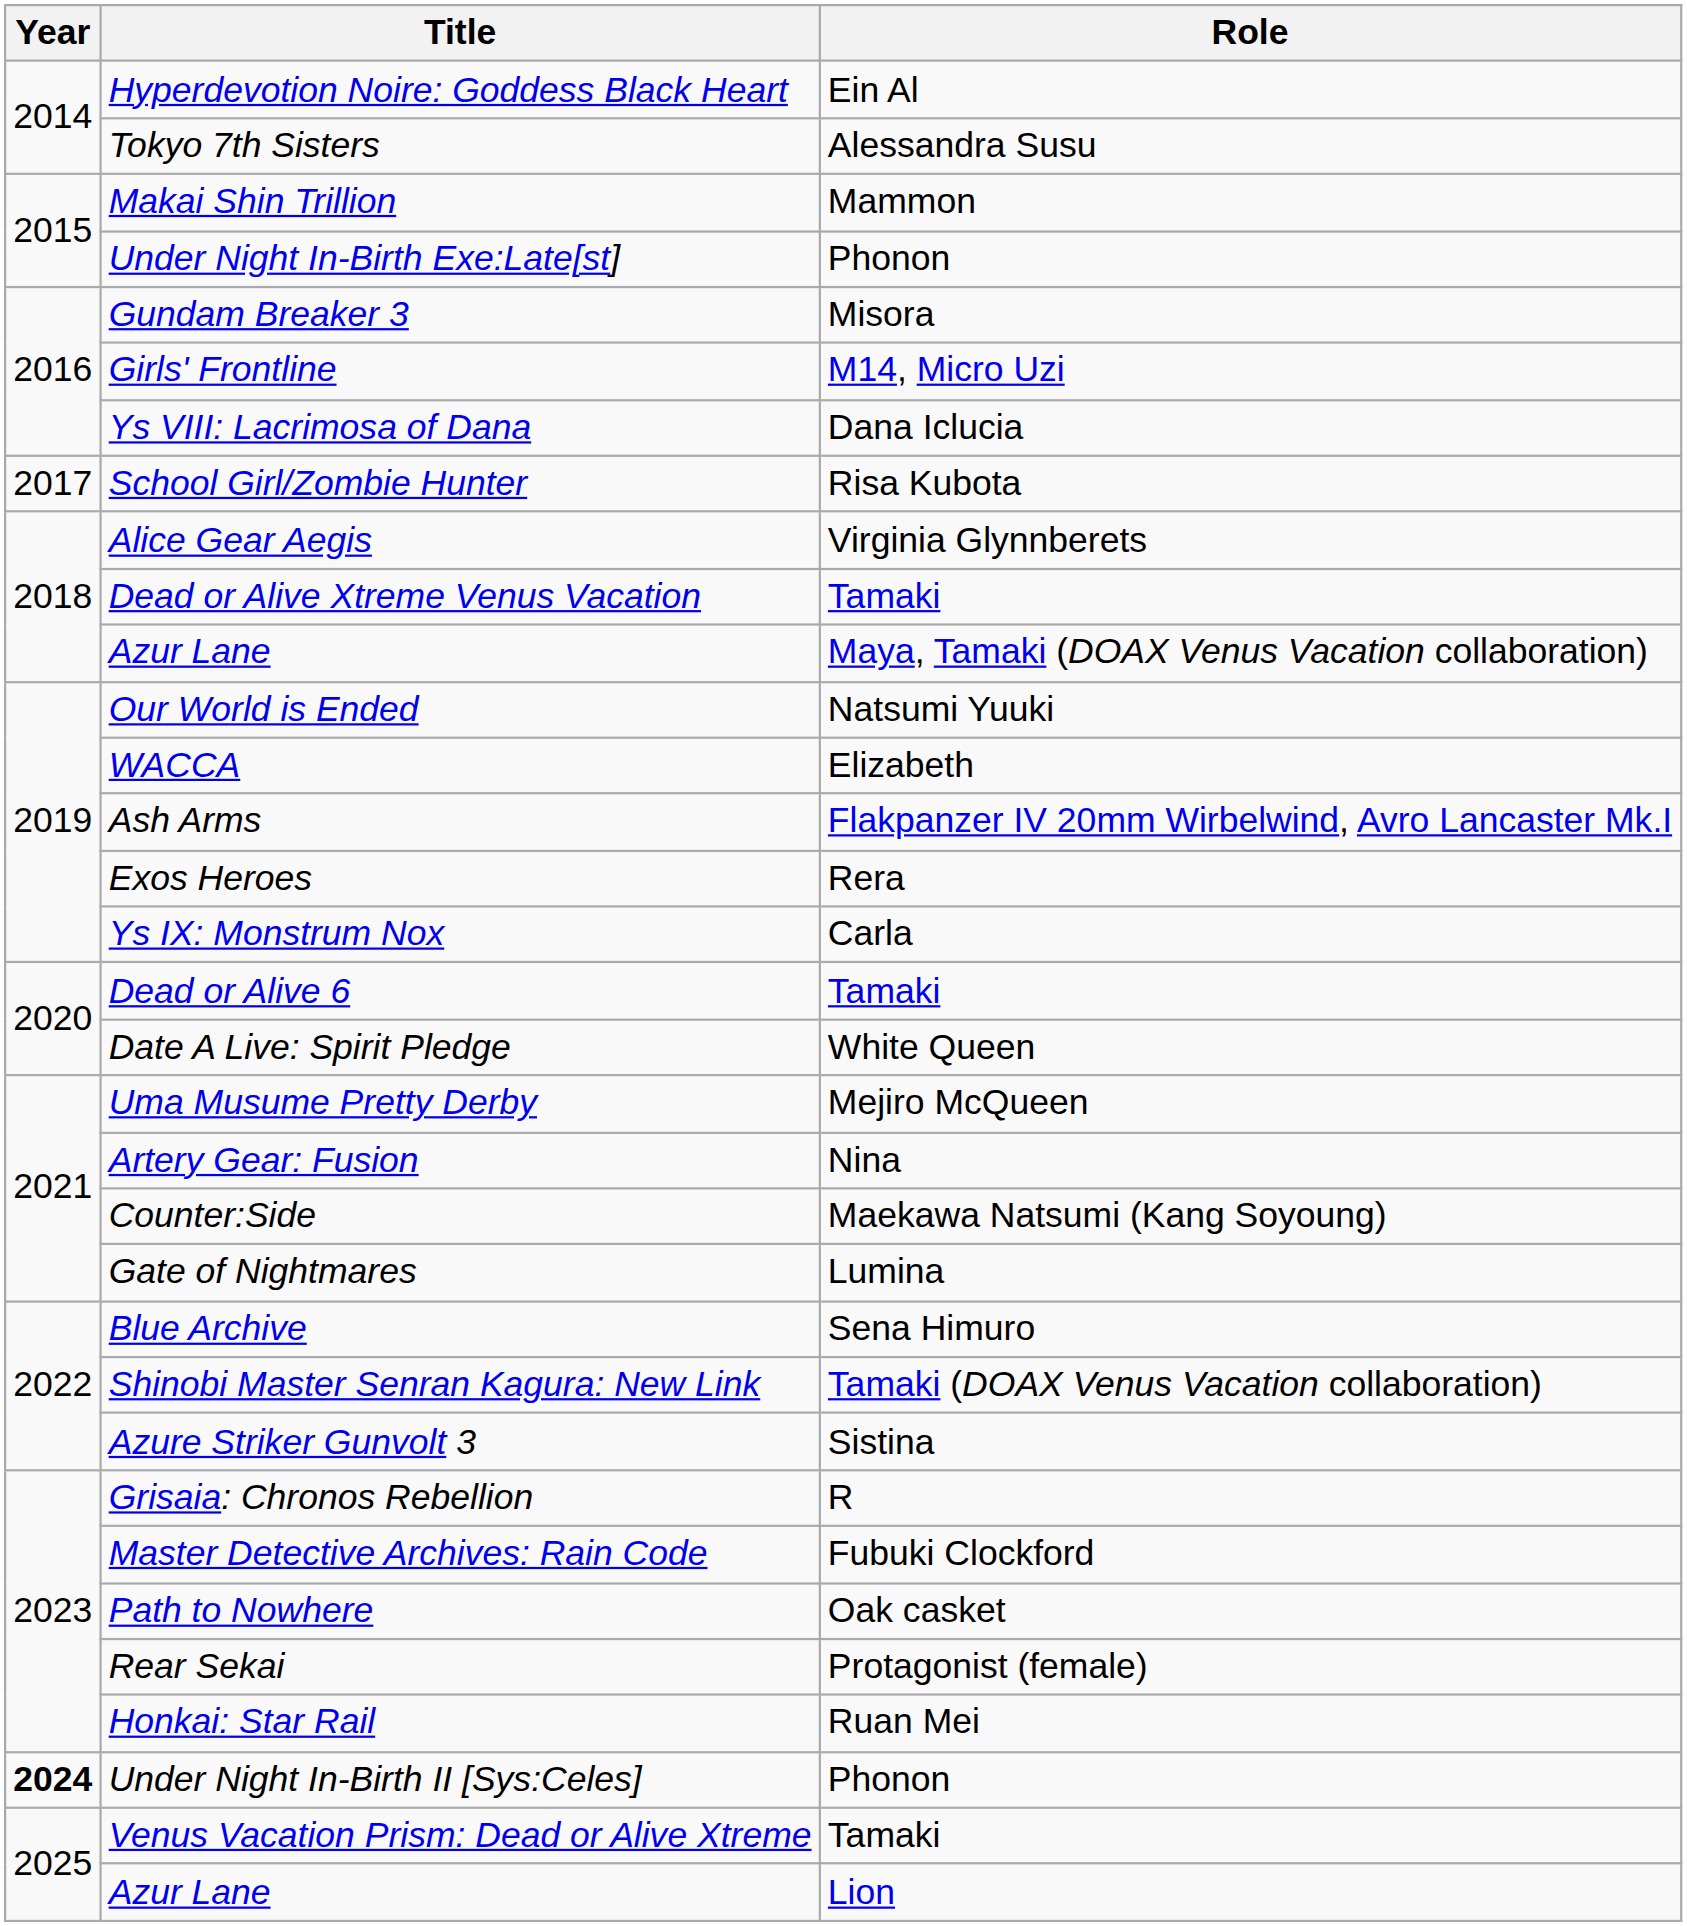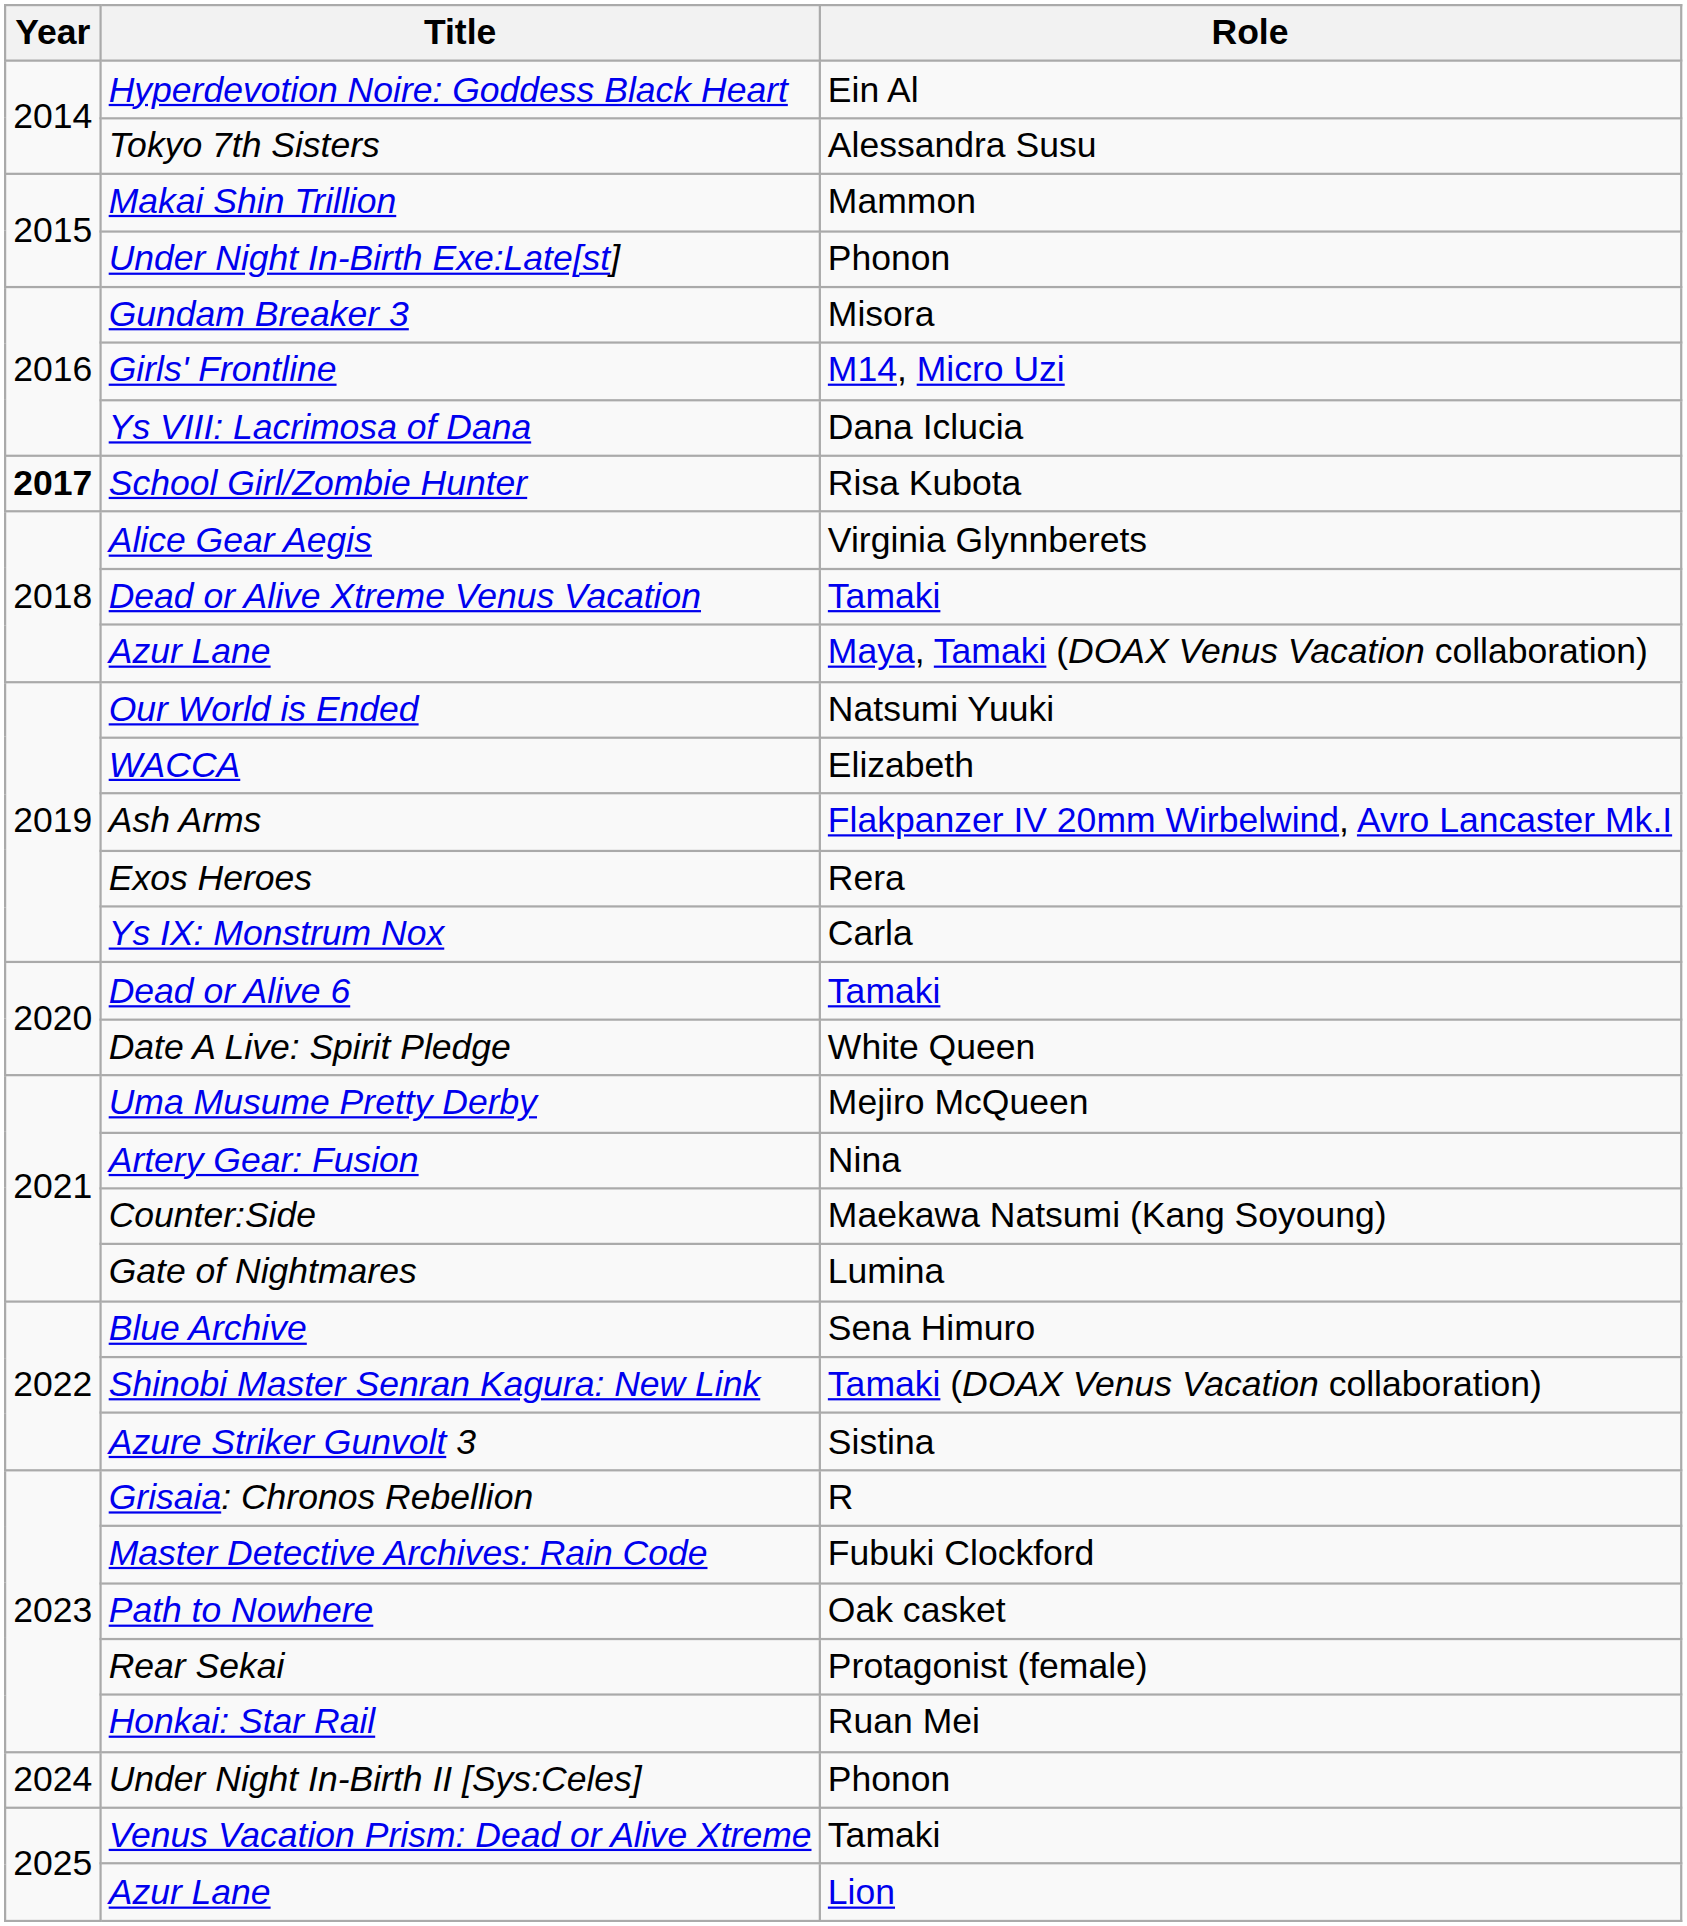(53, 483) normal -> (53, 483) bold
(53, 1778) bold -> (53, 1778) normal
